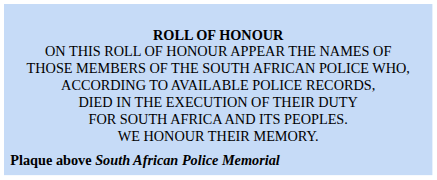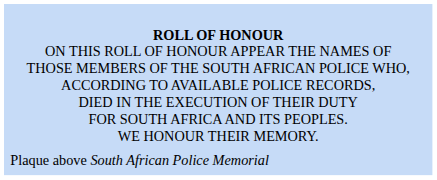(145, 160) bold -> (140, 160) normal
